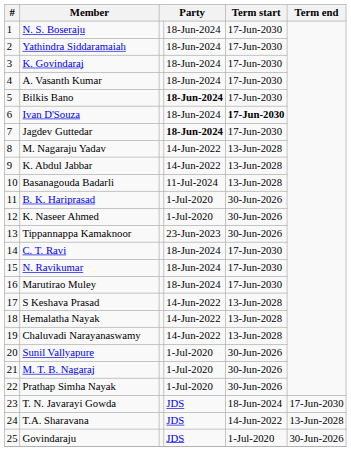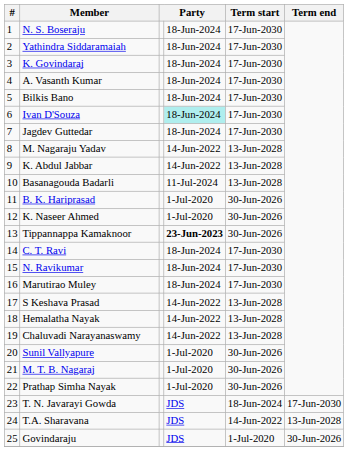(195, 98) bold -> (193, 98) normal
(193, 115) no background -> (193, 115) paleturquoise background
(256, 115) bold -> (255, 115) normal
(195, 132) bold -> (193, 132) normal
(193, 234) normal -> (195, 234) bold
